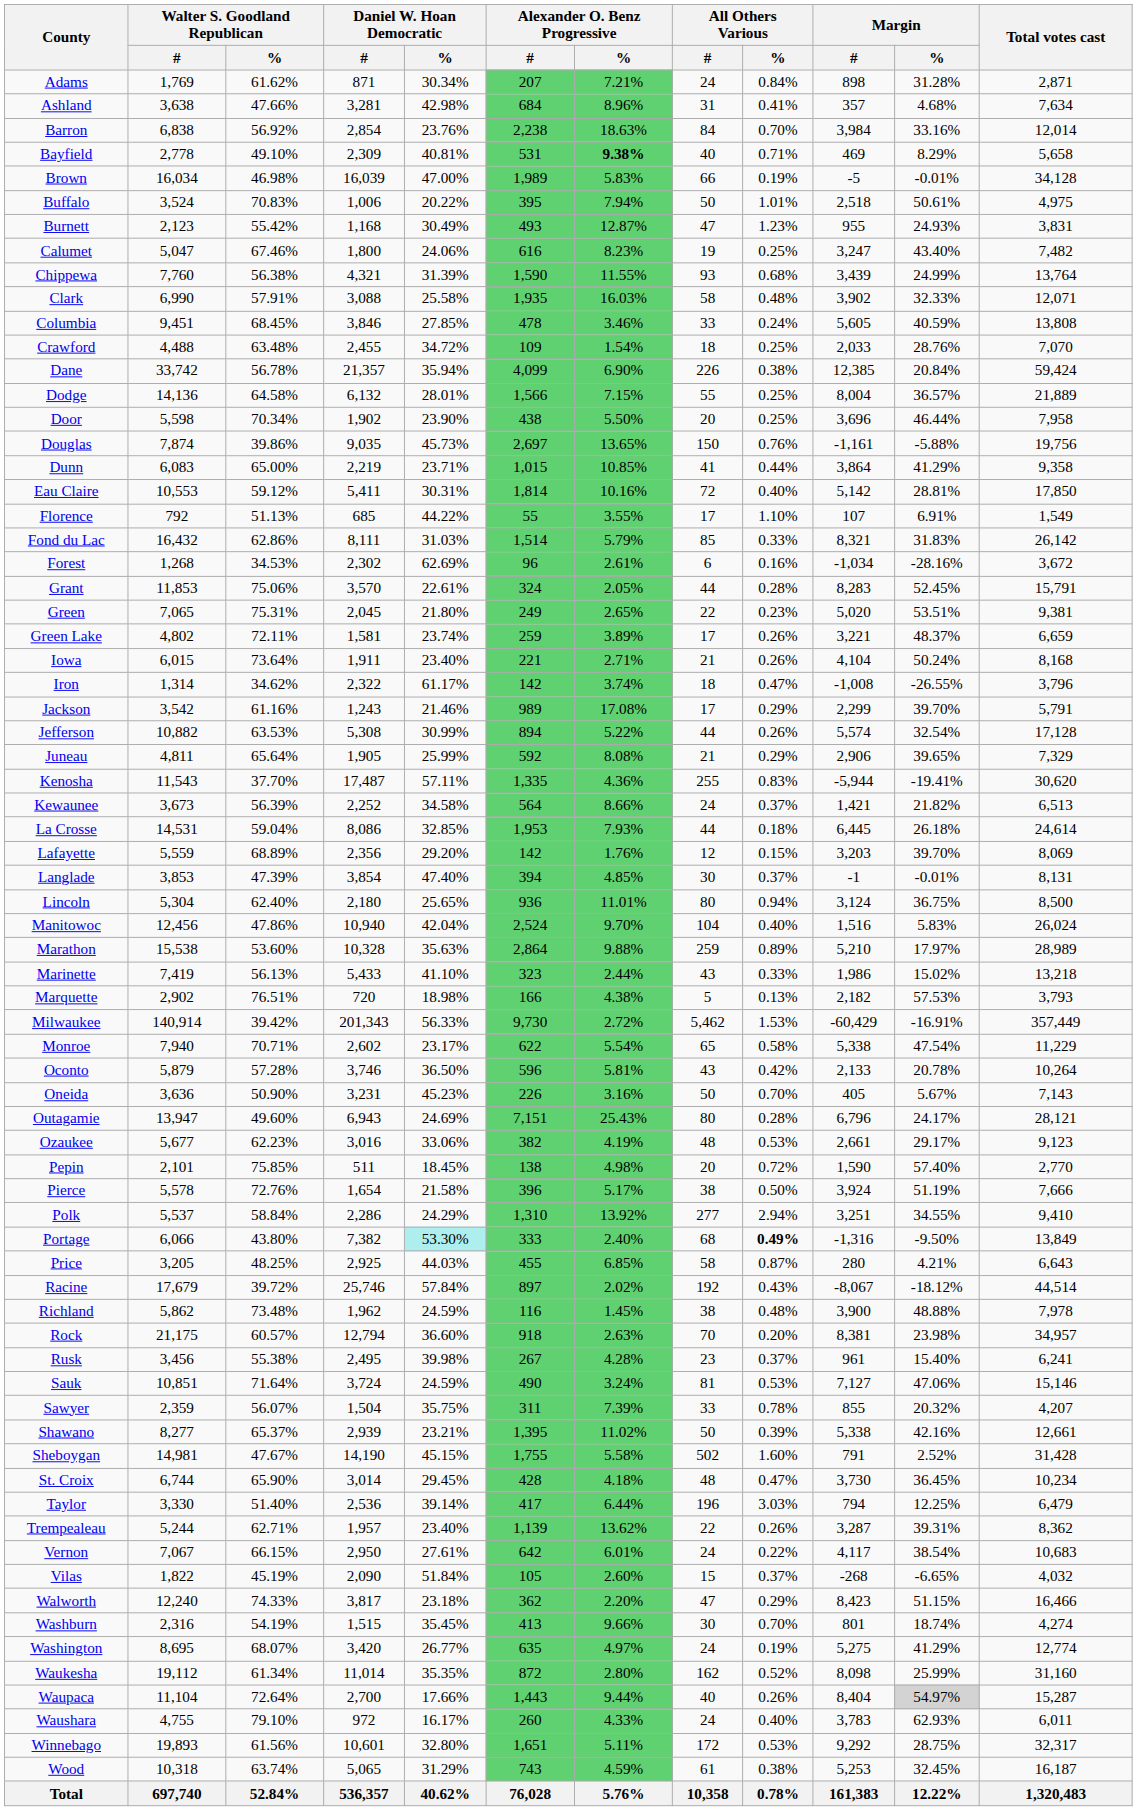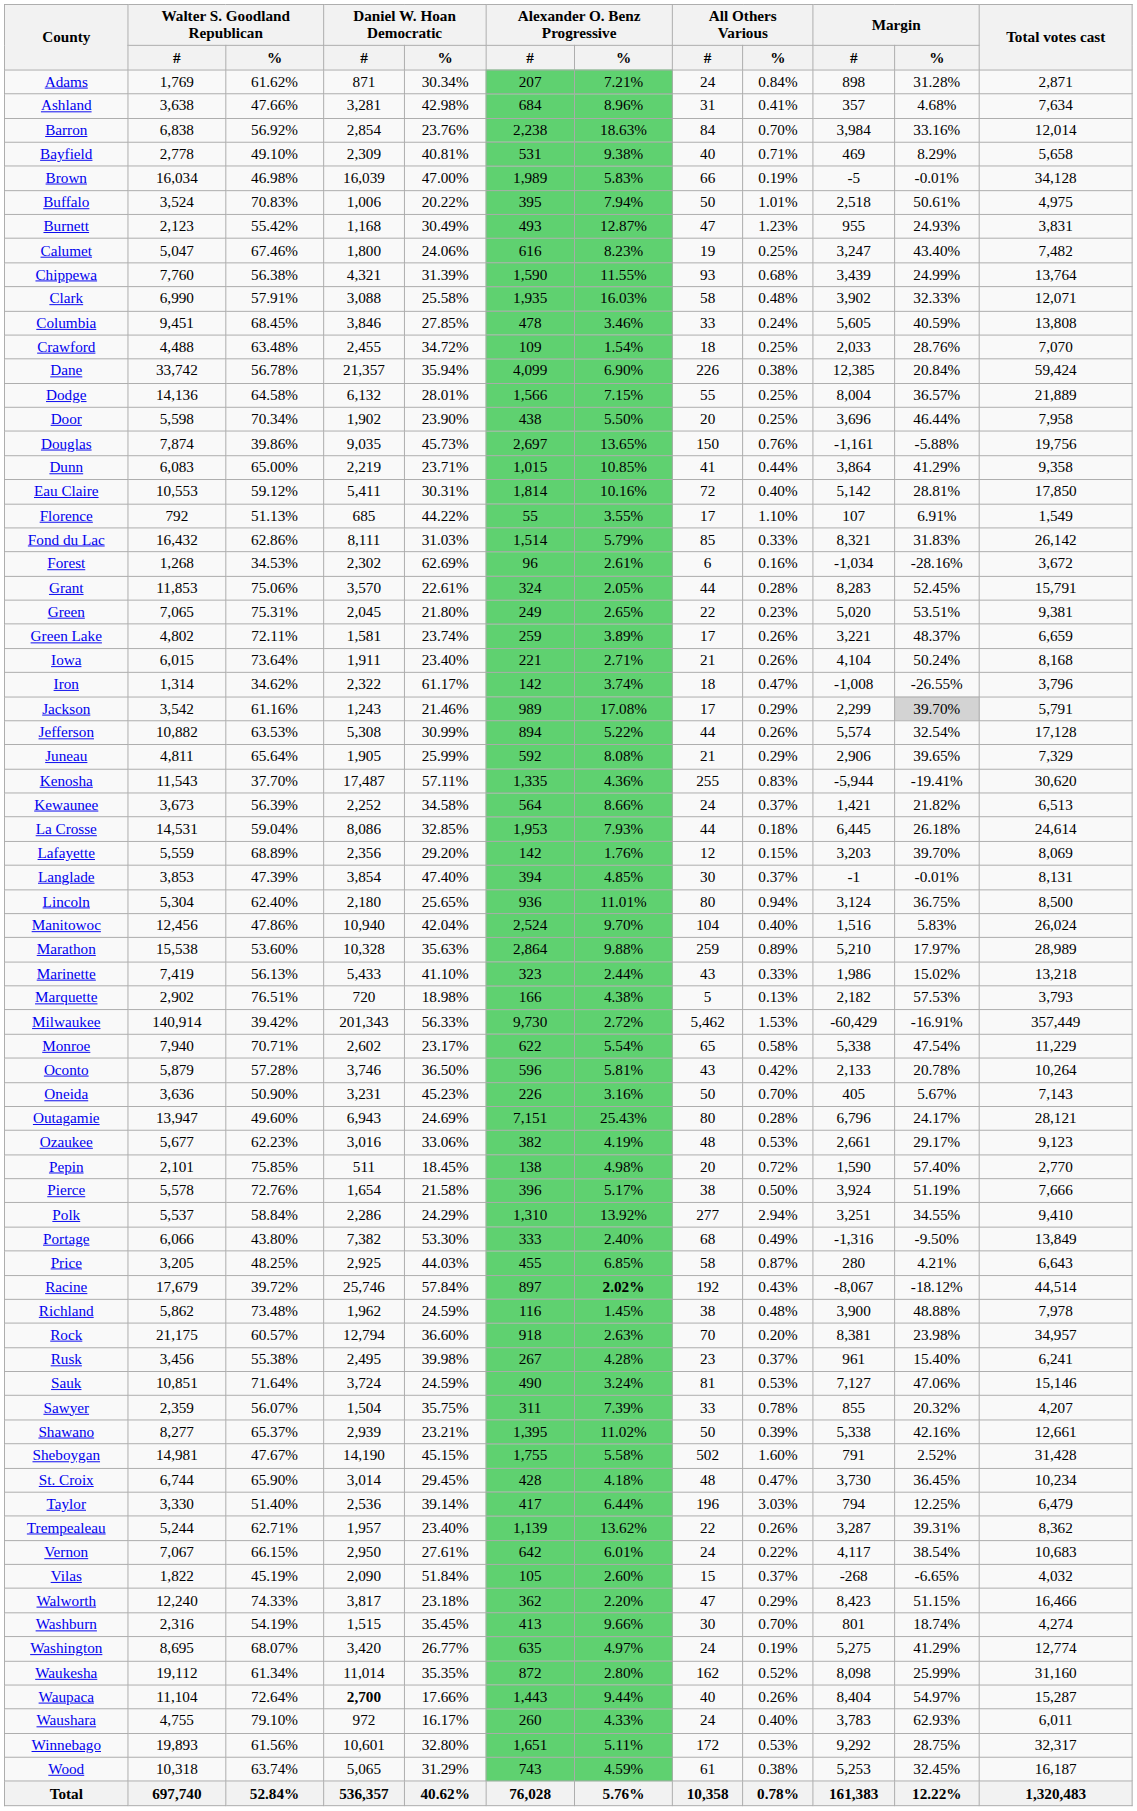(624, 154) bold -> (624, 154) normal
(937, 708) no background -> (937, 708) lightgrey background
(445, 1238) paleturquoise background -> (445, 1238) no background
(778, 1238) bold -> (778, 1238) normal
(624, 1287) normal -> (624, 1287) bold
(364, 1696) normal -> (364, 1696) bold
(937, 1696) lightgrey background -> (937, 1696) no background
